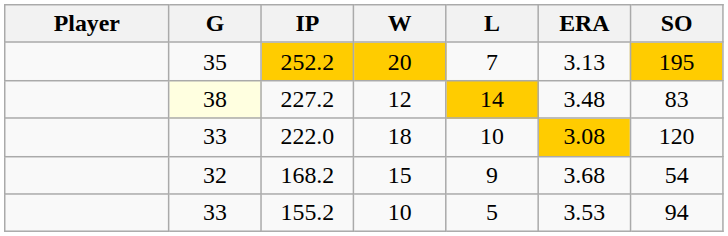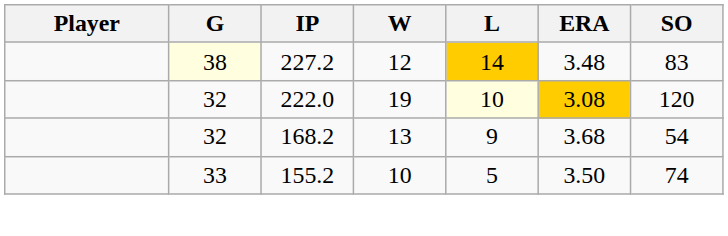- row: (307, 61)
(215, 136) 33 -> (215, 99) 32
(400, 136) 18 -> (400, 99) 19
(492, 136) no background -> (492, 99) lightyellow background
(400, 174) 15 -> (400, 136) 13
(584, 212) 3.53 -> (584, 174) 3.50
(677, 212) 94 -> (677, 174) 74
